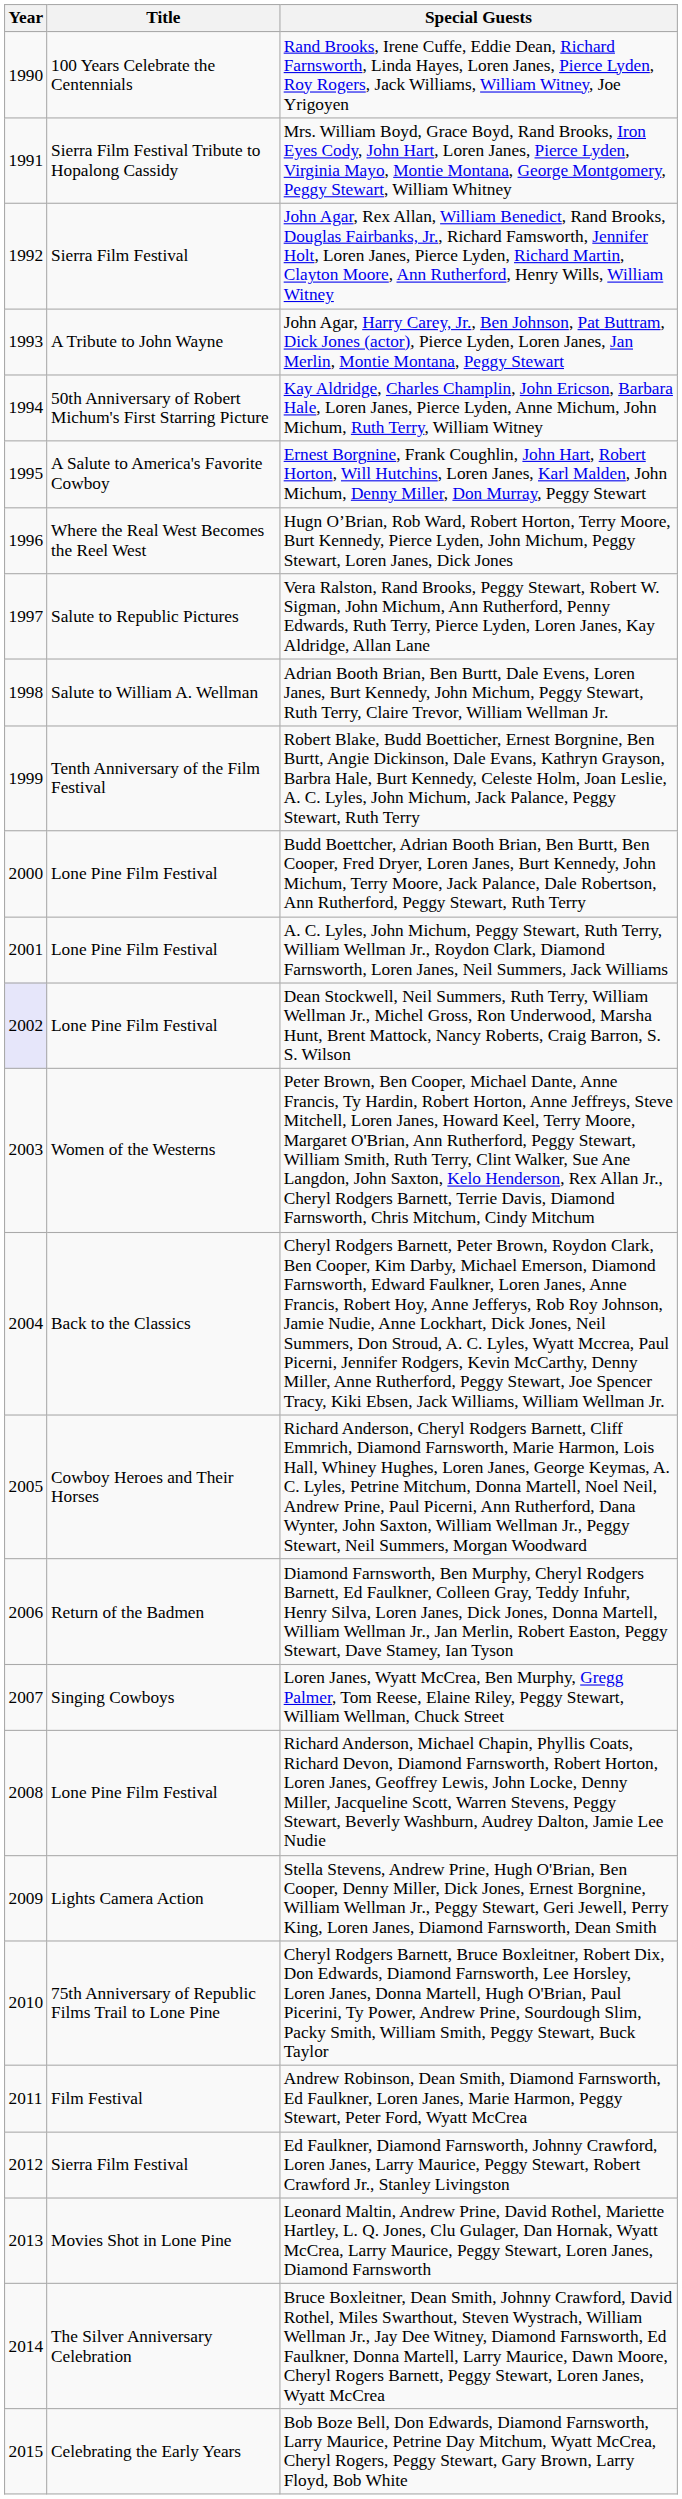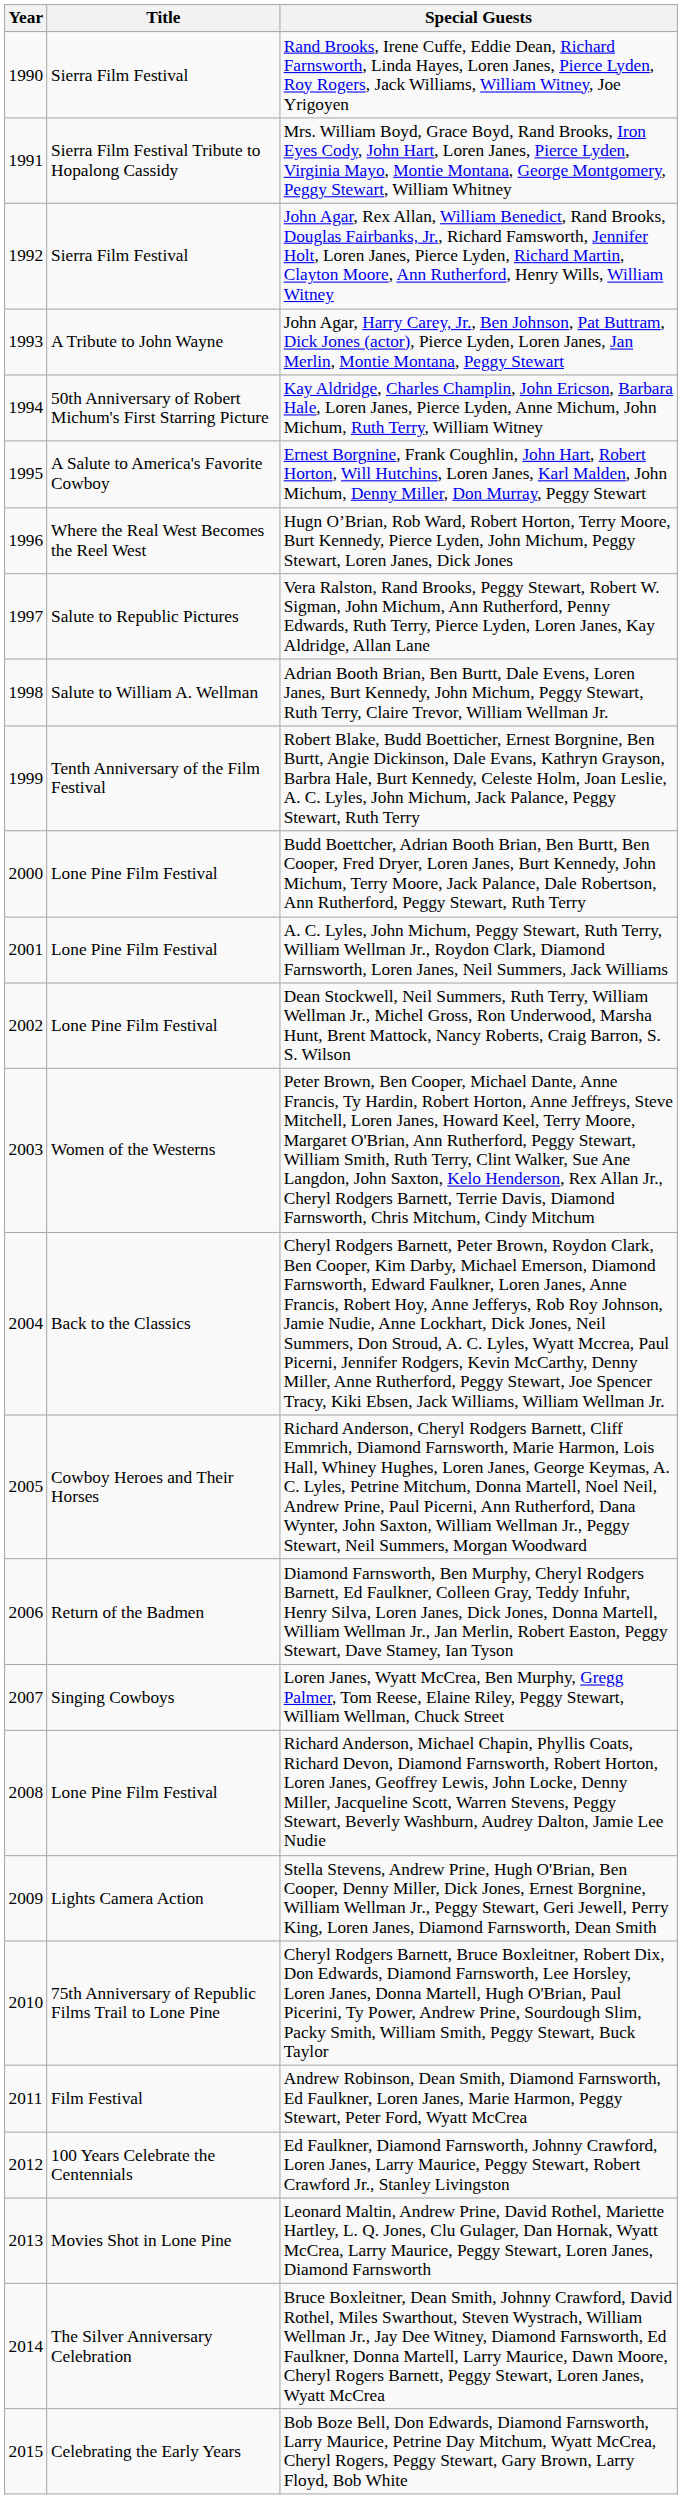(133, 74) 100 Years Celebrate the Centennials -> (120, 74) Sierra Film Festival
(26, 1025) lavender background -> (26, 1025) no background
(120, 2164) Sierra Film Festival -> (133, 2164) 100 Years Celebrate the Centennials
